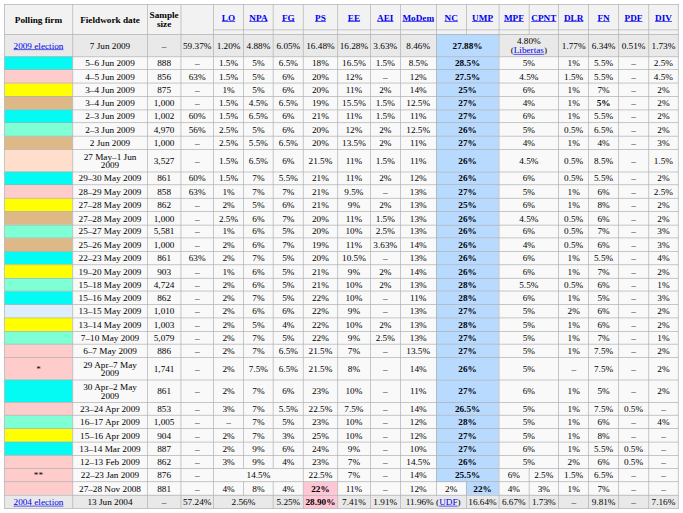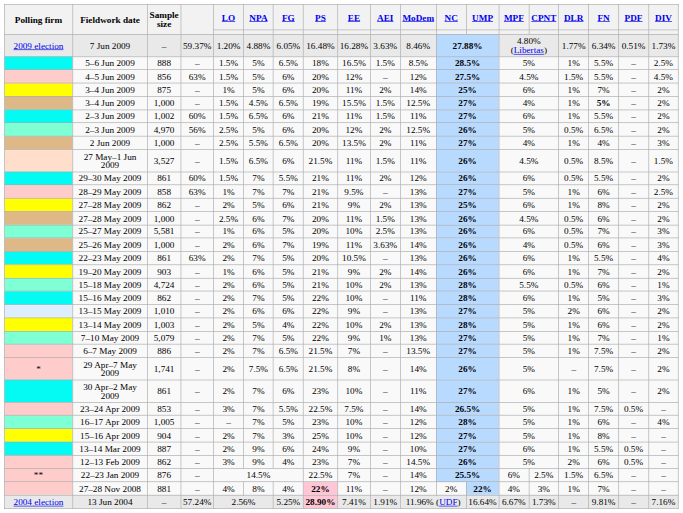(385, 338) 2.5% -> (385, 338) 1%
